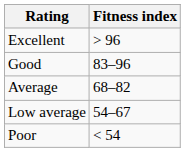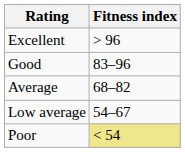(107, 135) no background -> (107, 135) khaki background
